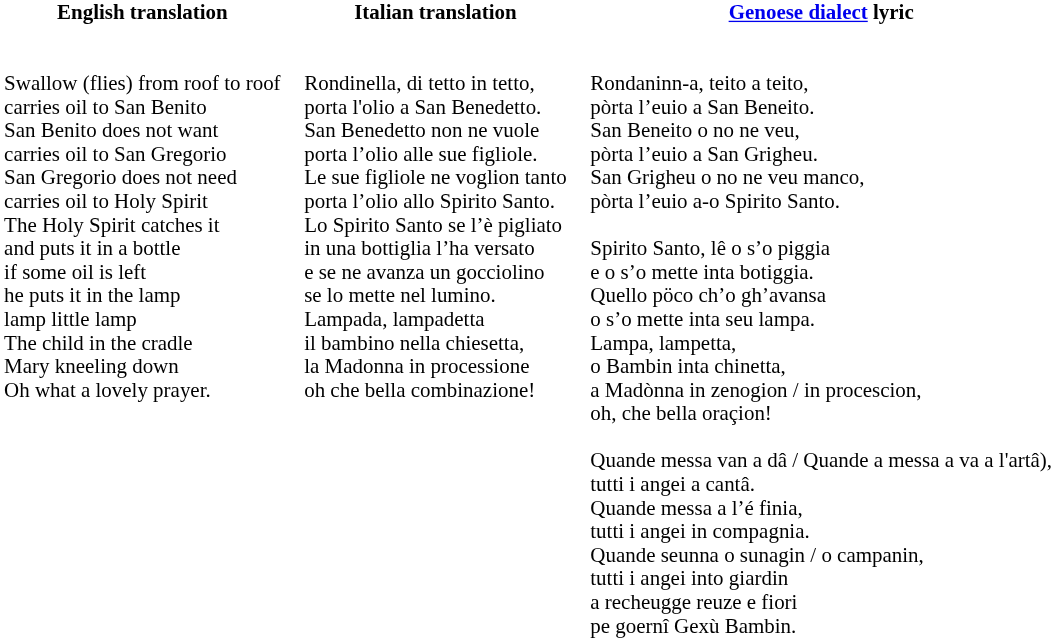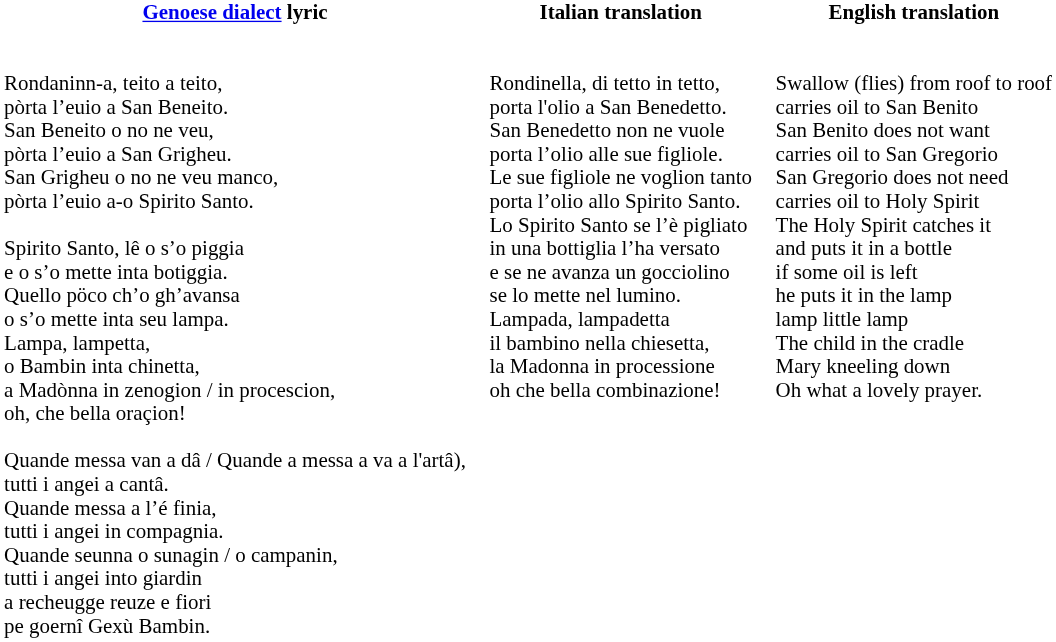columns swapped: (821, 12) <-> (142, 12)
